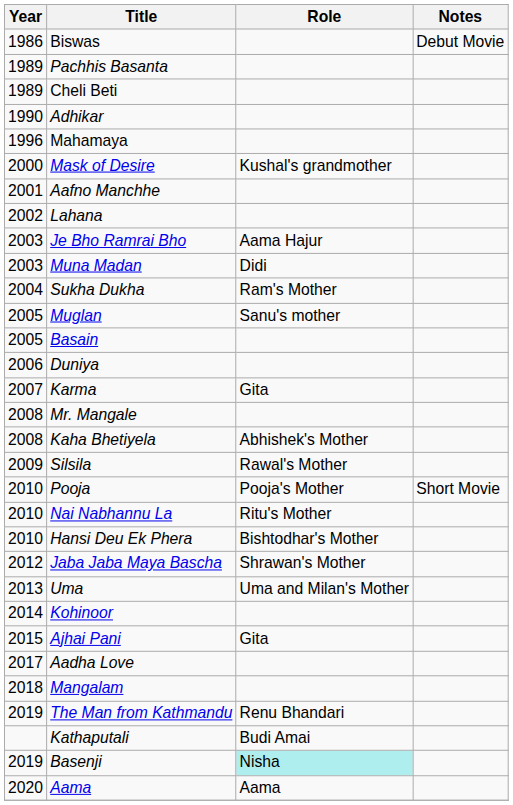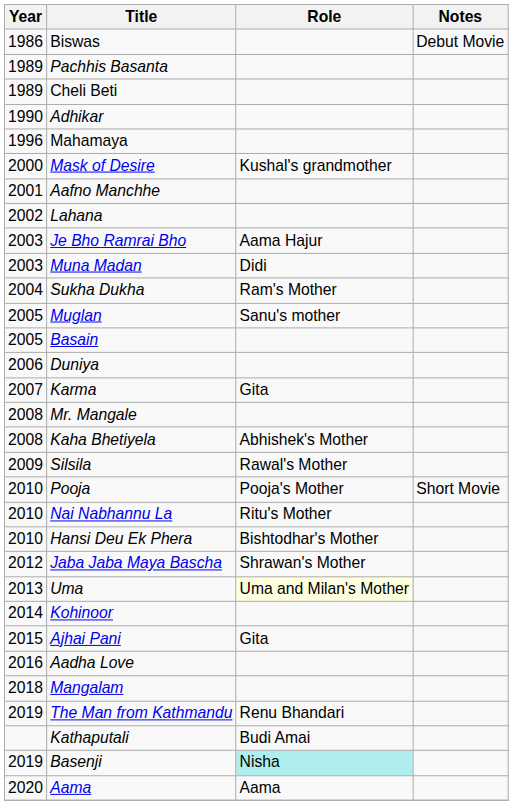(324, 588) no background -> (324, 588) lightyellow background
(26, 663) 2017 -> (26, 663) 2016
